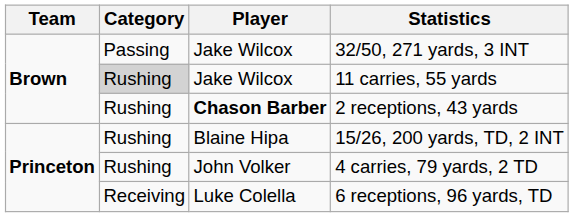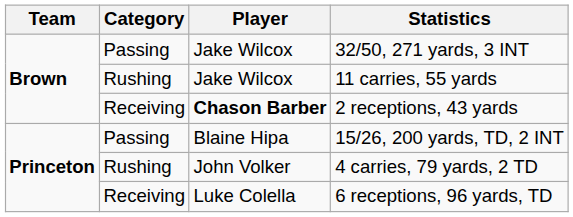(138, 78) lightgrey background -> (138, 78) no background
(138, 108) Rushing -> (144, 108) Receiving
(138, 137) Rushing -> (136, 137) Passing
